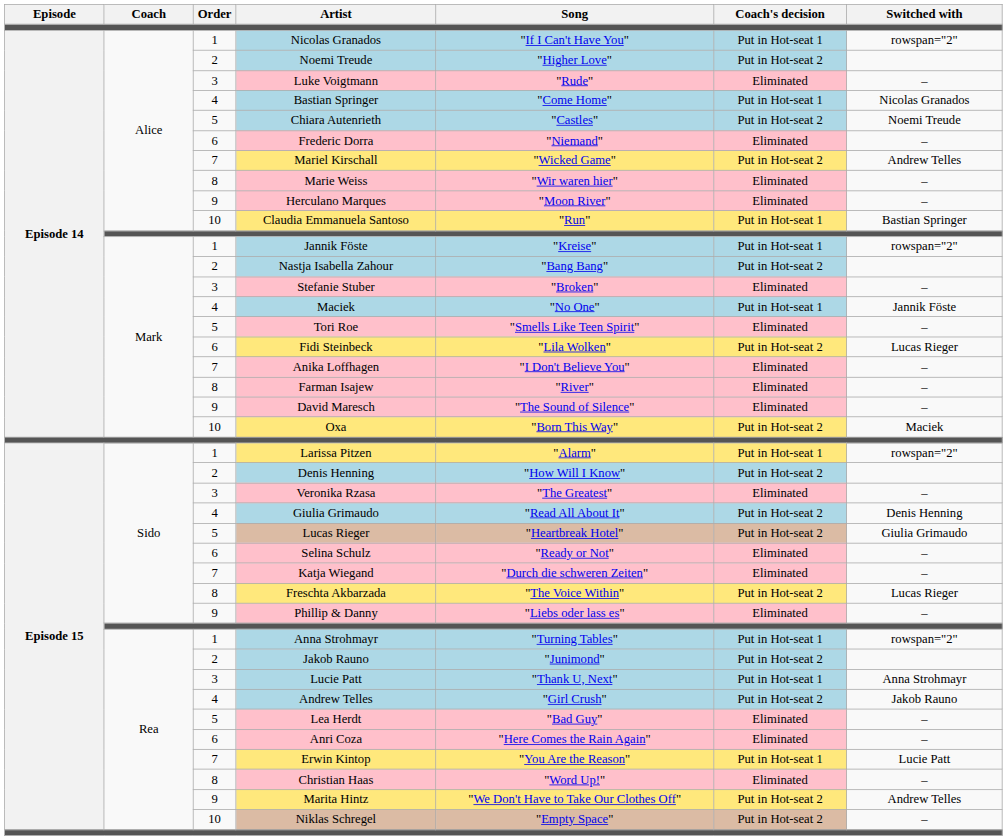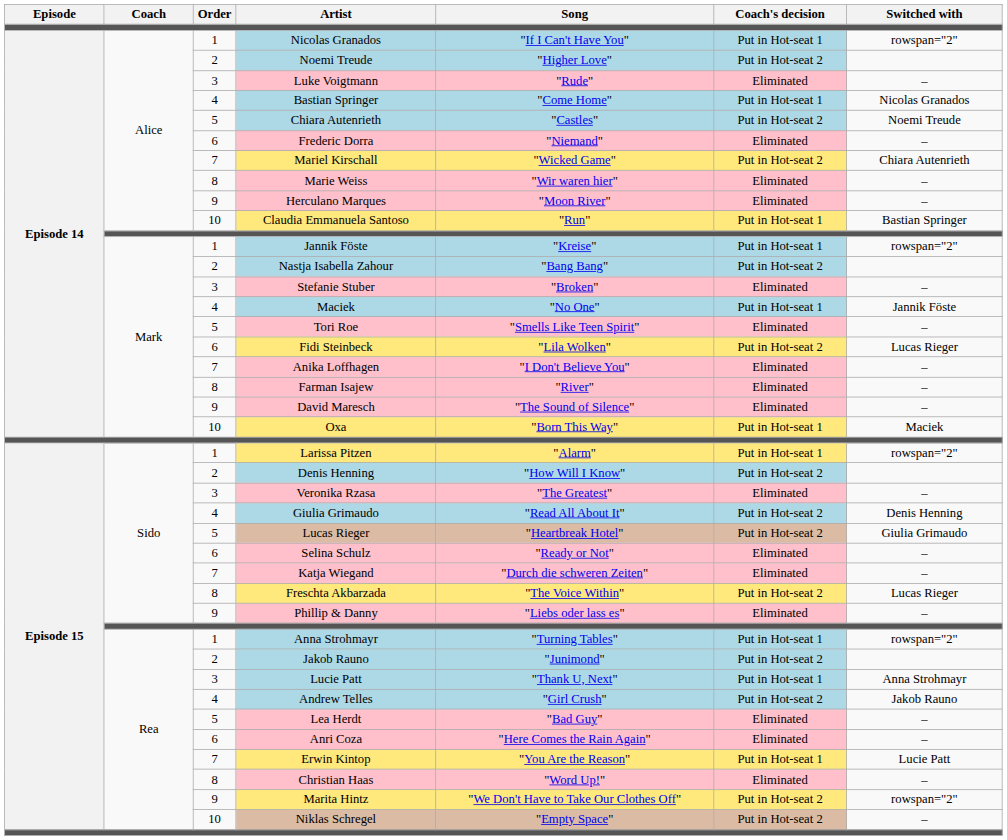(924, 160) Andrew Telles -> (924, 160) Chiara Autenrieth
(780, 427) Put in Hot-seat 2 -> (780, 427) Put in Hot-seat 1
(924, 799) Andrew Telles -> (924, 799) rowspan="2"
